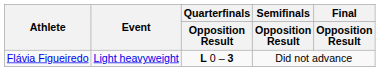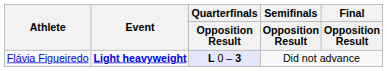(136, 59) normal -> (140, 59) bold
(217, 59) no background -> (225, 59) lavender background
